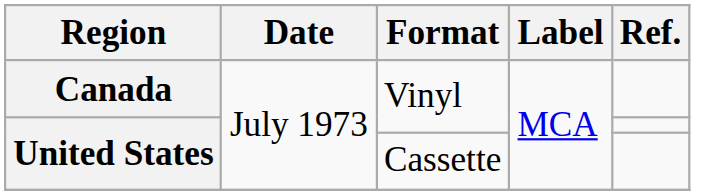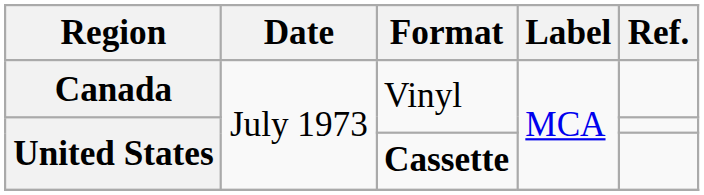(443, 160) normal -> (447, 160) bold
